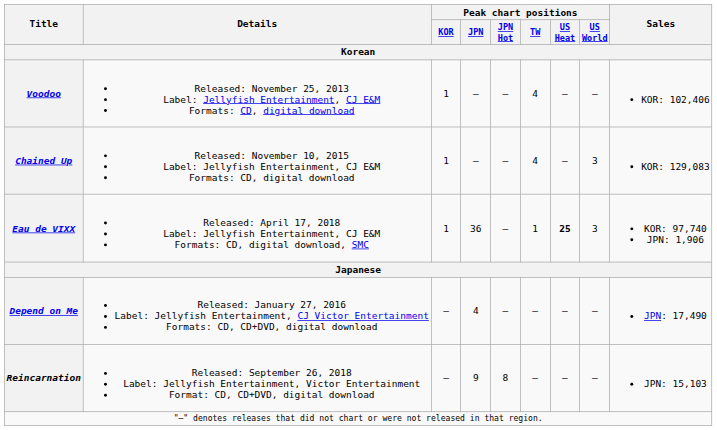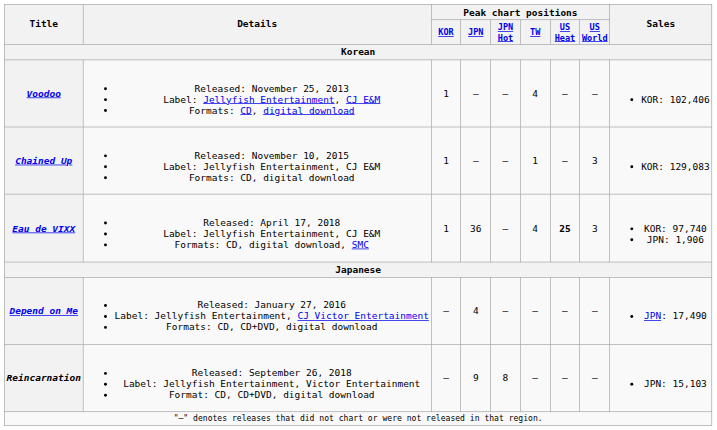(535, 161) 4 -> (535, 161) 1
(535, 228) 1 -> (535, 228) 4
